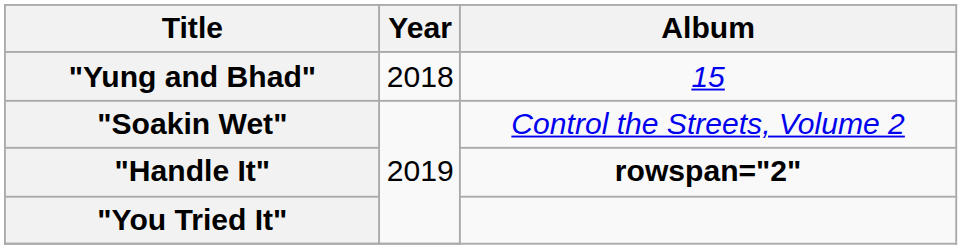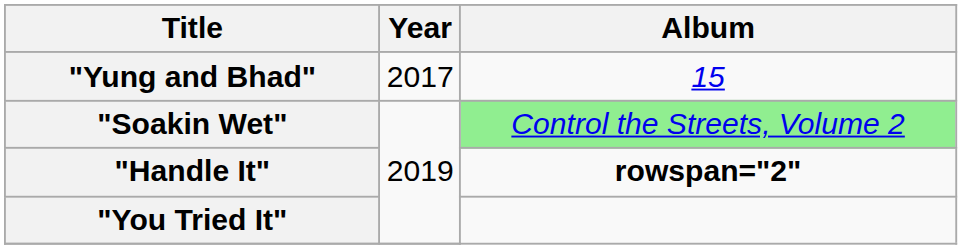(420, 76) 2018 -> (420, 76) 2017
(708, 123) no background -> (708, 123) lightgreen background
